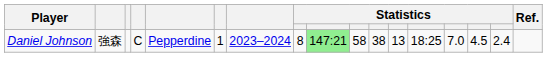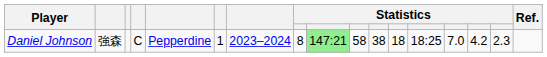(398, 41) 13 -> (398, 41) 18
(479, 41) 4.5 -> (479, 41) 4.2
(502, 41) 2.4 -> (502, 41) 2.3
